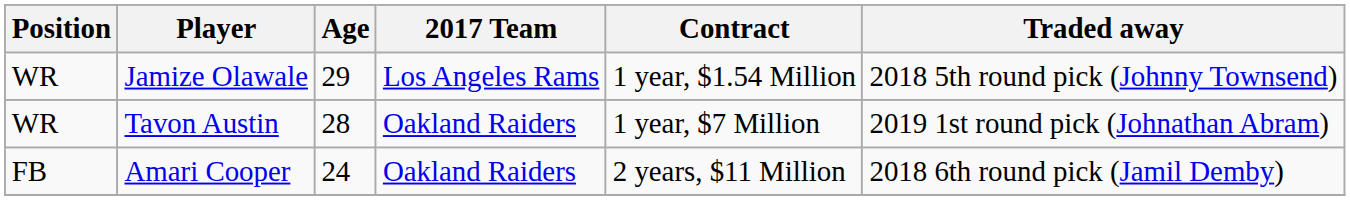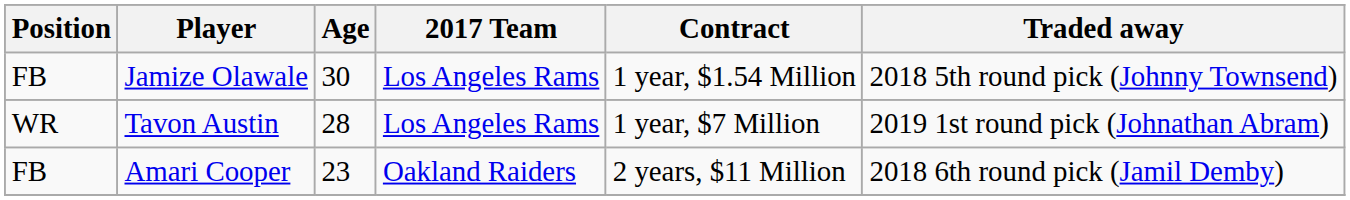(35, 76) WR -> (29, 76) FB
(336, 76) 29 -> (336, 76) 30
(479, 123) Oakland Raiders -> (491, 123) Los Angeles Rams
(336, 171) 24 -> (336, 171) 23
